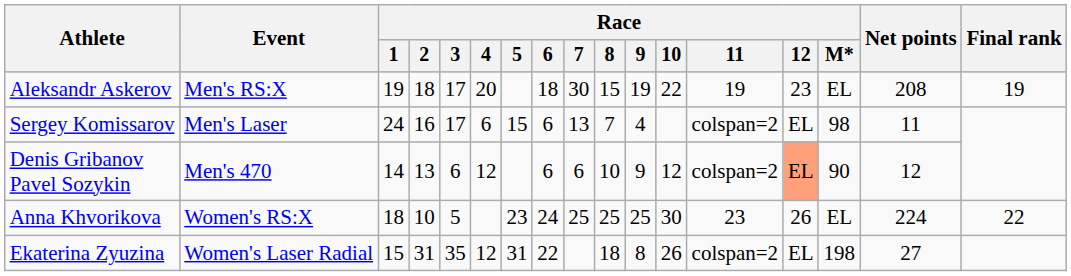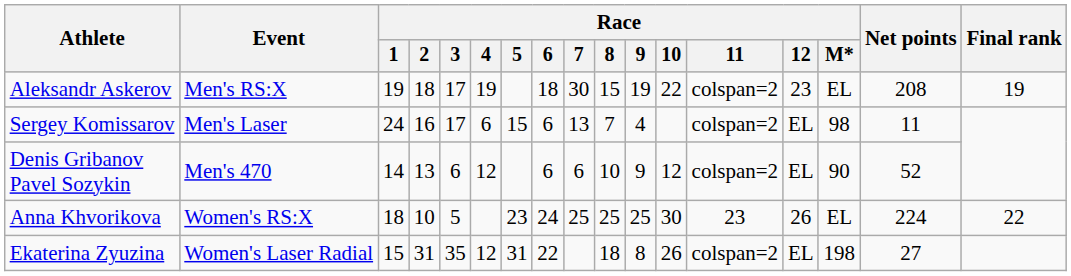(486, 89) 20 -> (486, 89) 19
(735, 89) 19 -> (735, 89) colspan=2
(801, 171) lightsalmon background -> (801, 171) no background
(911, 171) 12 -> (911, 171) 52
